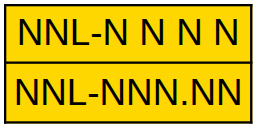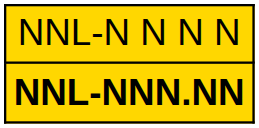(128, 92) normal -> (129, 92) bold
